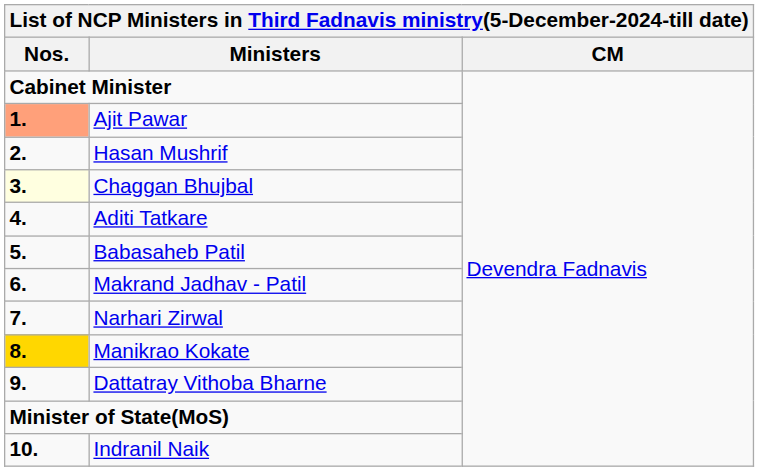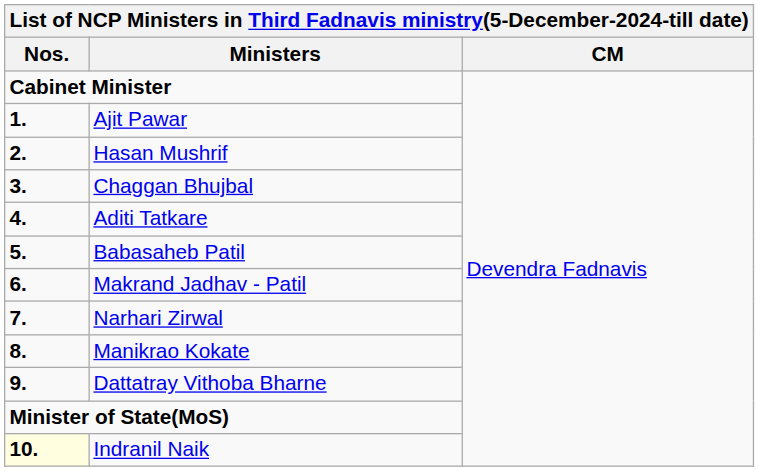(18, 119) lightsalmon background -> (18, 119) no background
(18, 185) lightyellow background -> (18, 185) no background
(18, 350) gold background -> (18, 350) no background
(24, 449) no background -> (24, 449) lightyellow background
